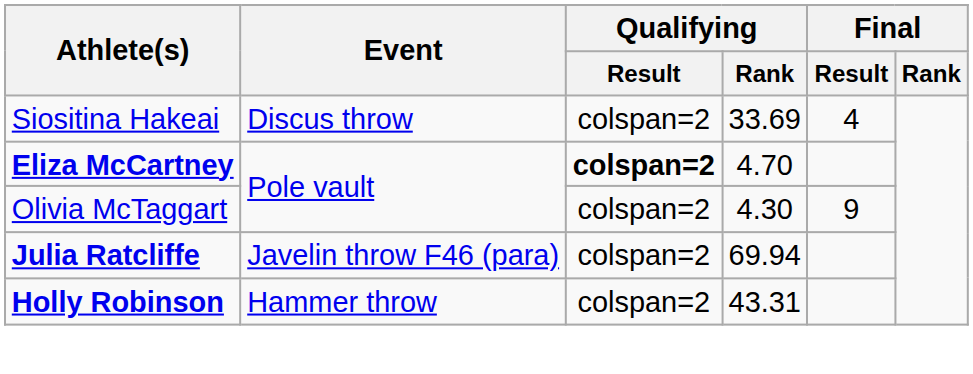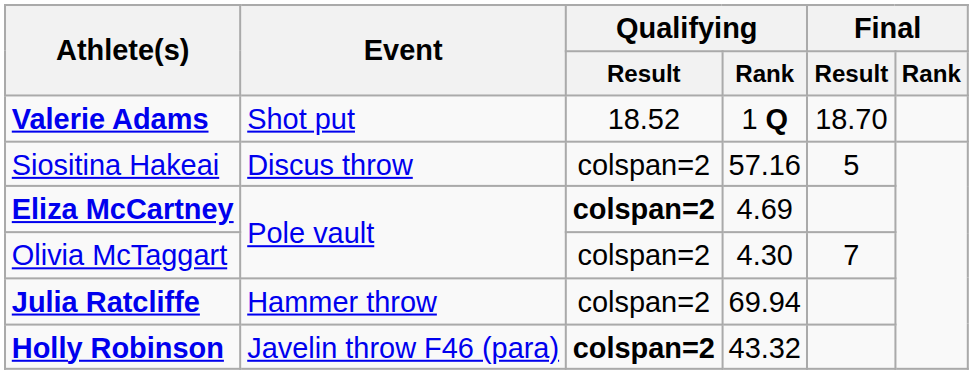+ row: (110, 119)
(765, 119) 33.69 -> (765, 164) 57.16
(851, 119) 4 -> (851, 164) 5
(765, 164) 4.70 -> (765, 210) 4.69
(851, 210) 9 -> (851, 256) 7
(403, 256) Javelin throw F46 (para) -> (342, 301) Hammer throw
(342, 301) Hammer throw -> (403, 347) Javelin throw F46 (para)
(644, 301) normal -> (644, 347) bold
(765, 301) 43.31 -> (765, 347) 43.32
